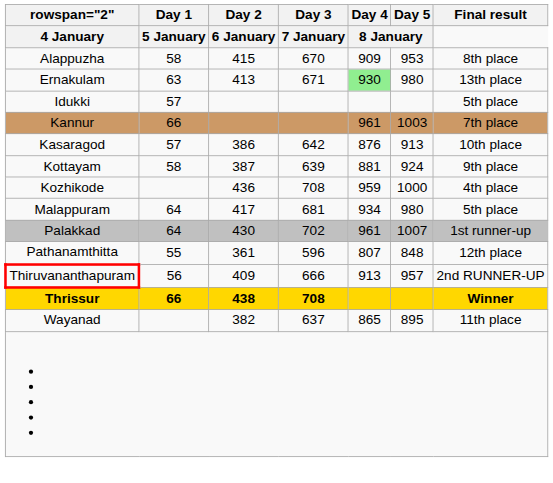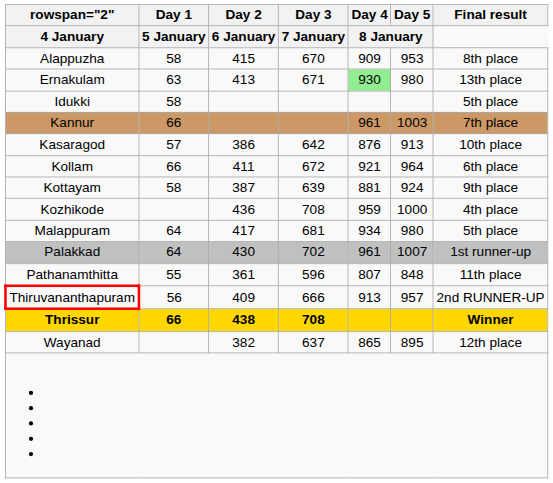(174, 101) 57 -> (174, 101) 58
+ row: (72, 166)
(491, 252) 12th place -> (491, 274) 11th place
(491, 320) 11th place -> (491, 342) 12th place
